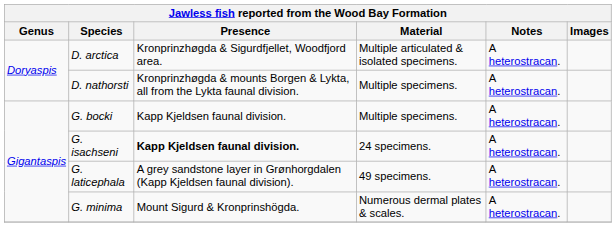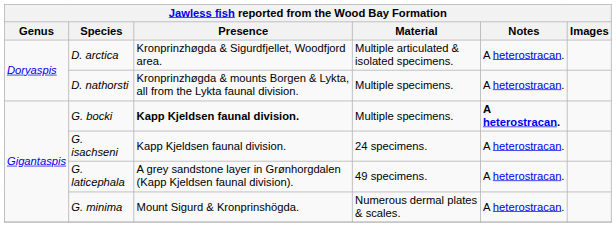(211, 115) normal -> (218, 115) bold
(525, 115) normal -> (522, 115) bold
(218, 146) bold -> (211, 146) normal
